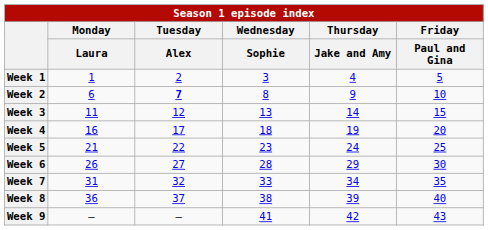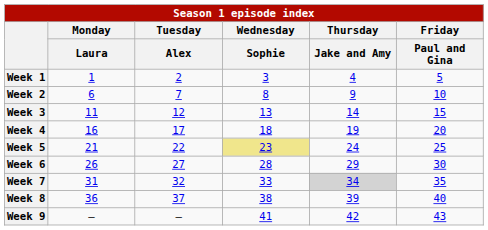(179, 95) bold -> (179, 95) normal
(266, 147) no background -> (266, 147) khaki background
(353, 182) no background -> (353, 182) lightgrey background
